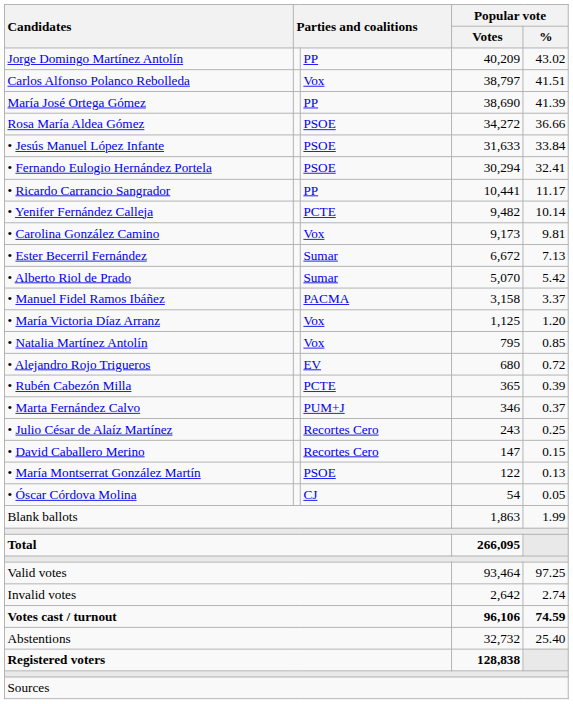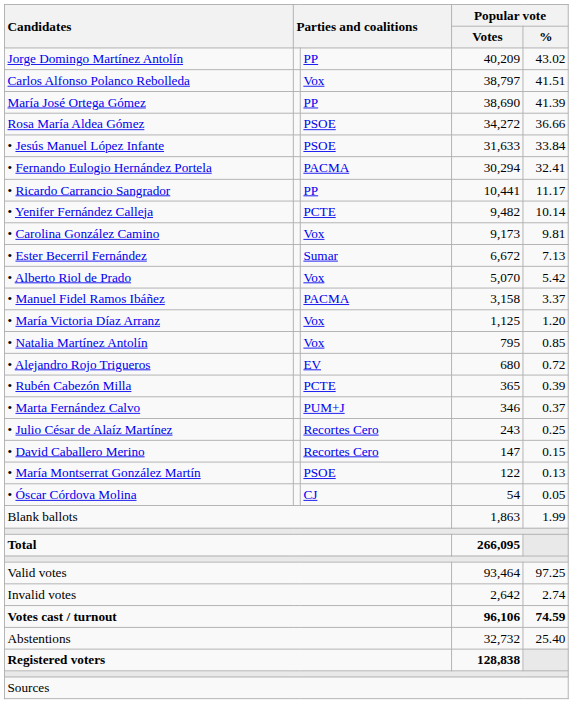(320, 168) PSOE -> (326, 168) PACMA
(321, 277) Sumar -> (314, 277) Vox
